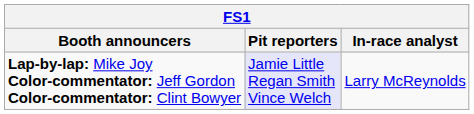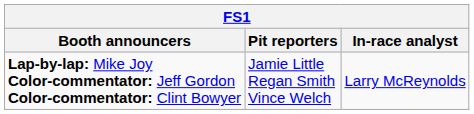(292, 81) lavender background -> (292, 81) no background
